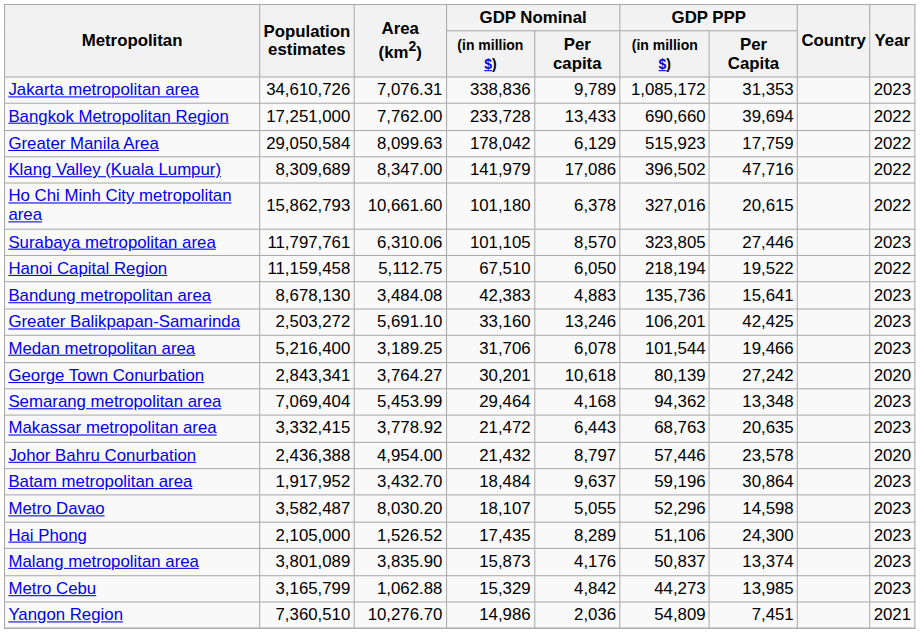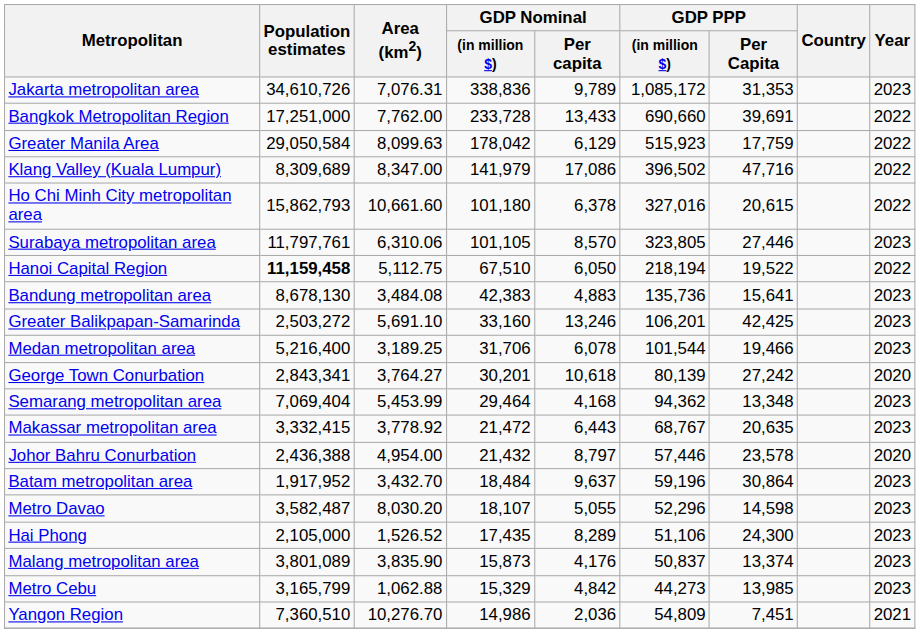(768, 116) 39,694 -> (768, 116) 39,691
(309, 268) normal -> (309, 268) bold
(680, 428) 68,763 -> (680, 428) 68,767
